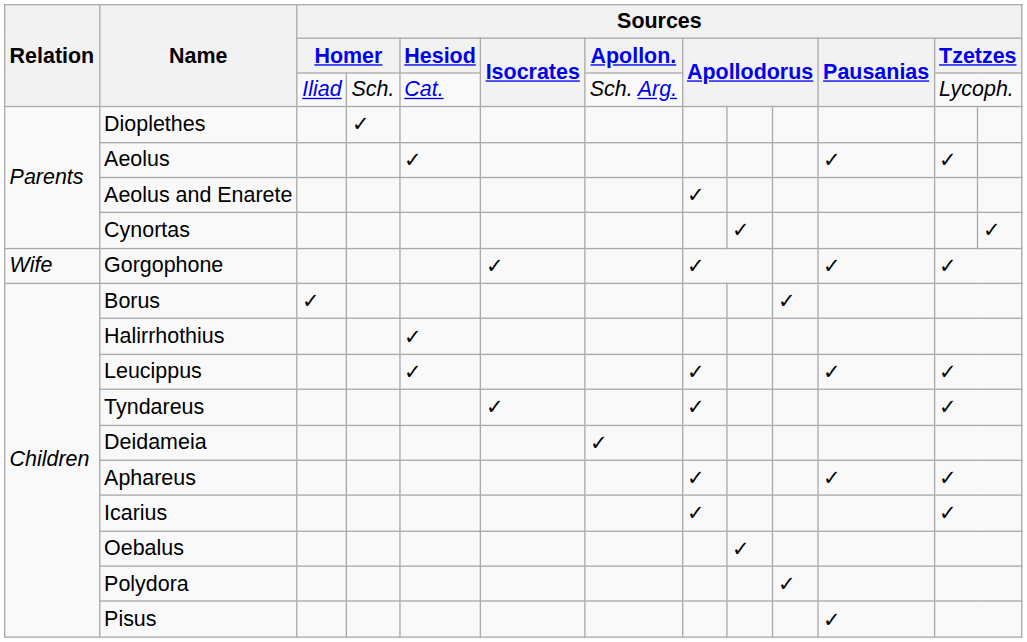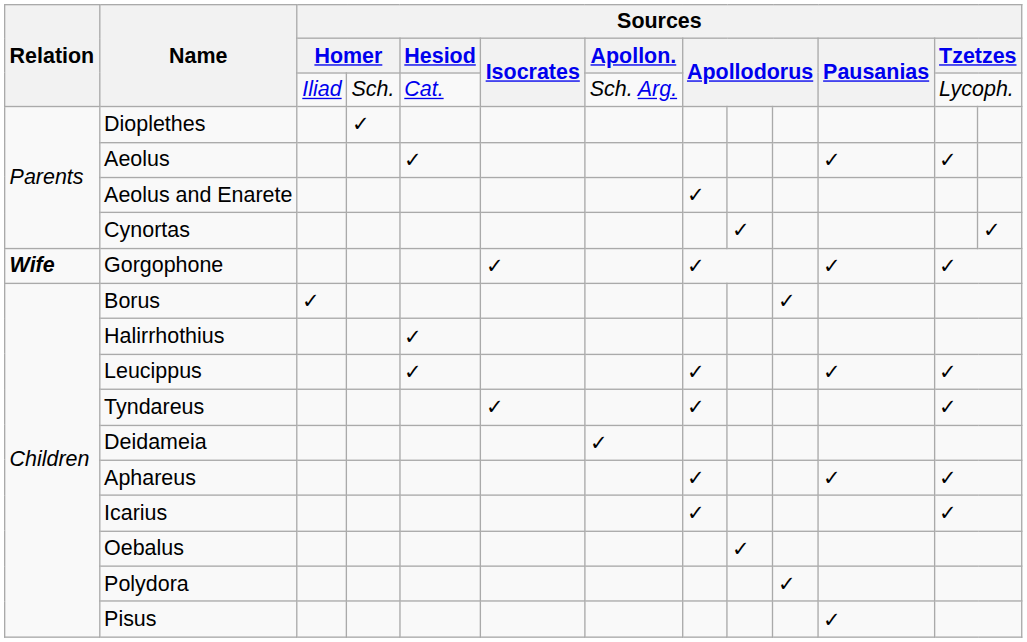(31, 265) normal -> (32, 265) bold
